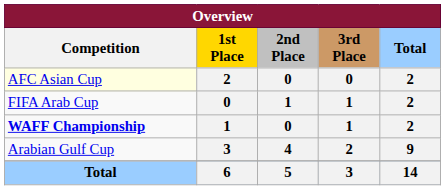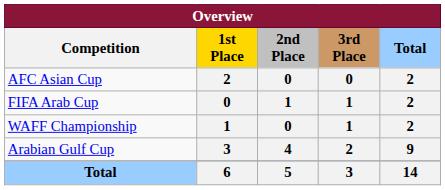(55, 79) lightyellow background -> (55, 79) no background
(77, 126) bold -> (72, 126) normal
